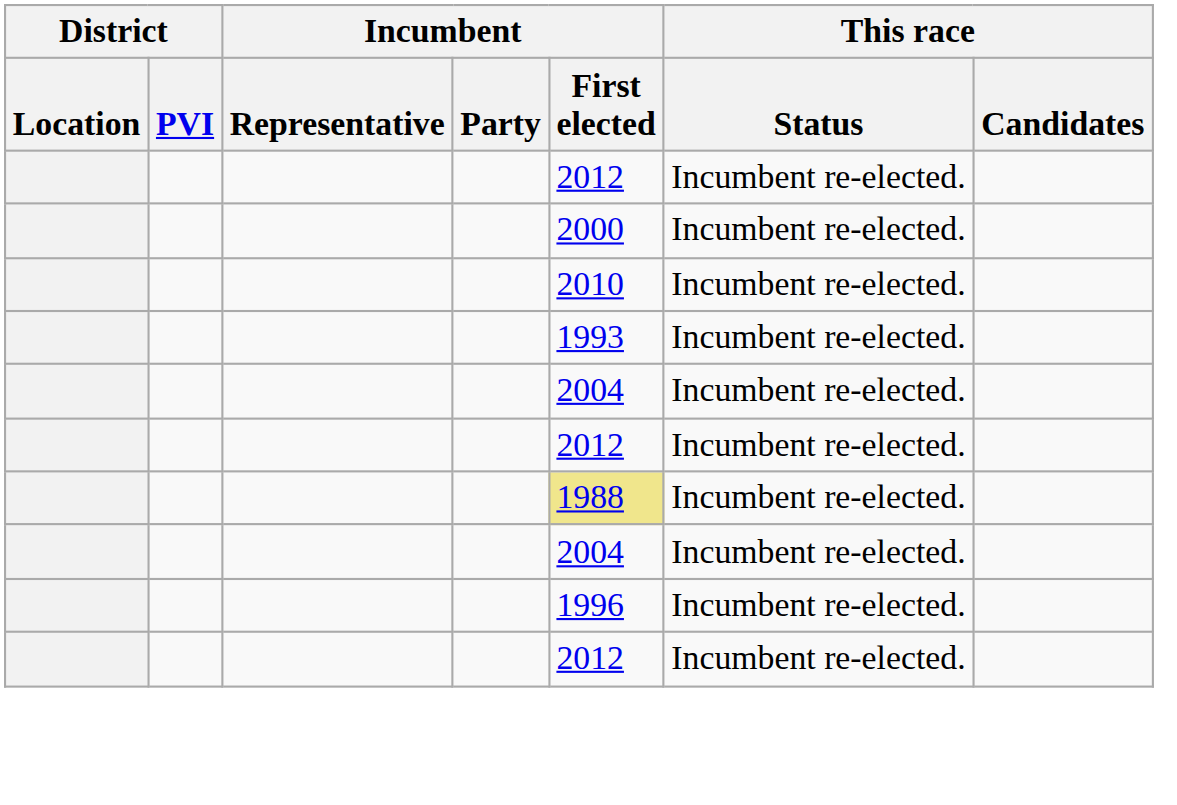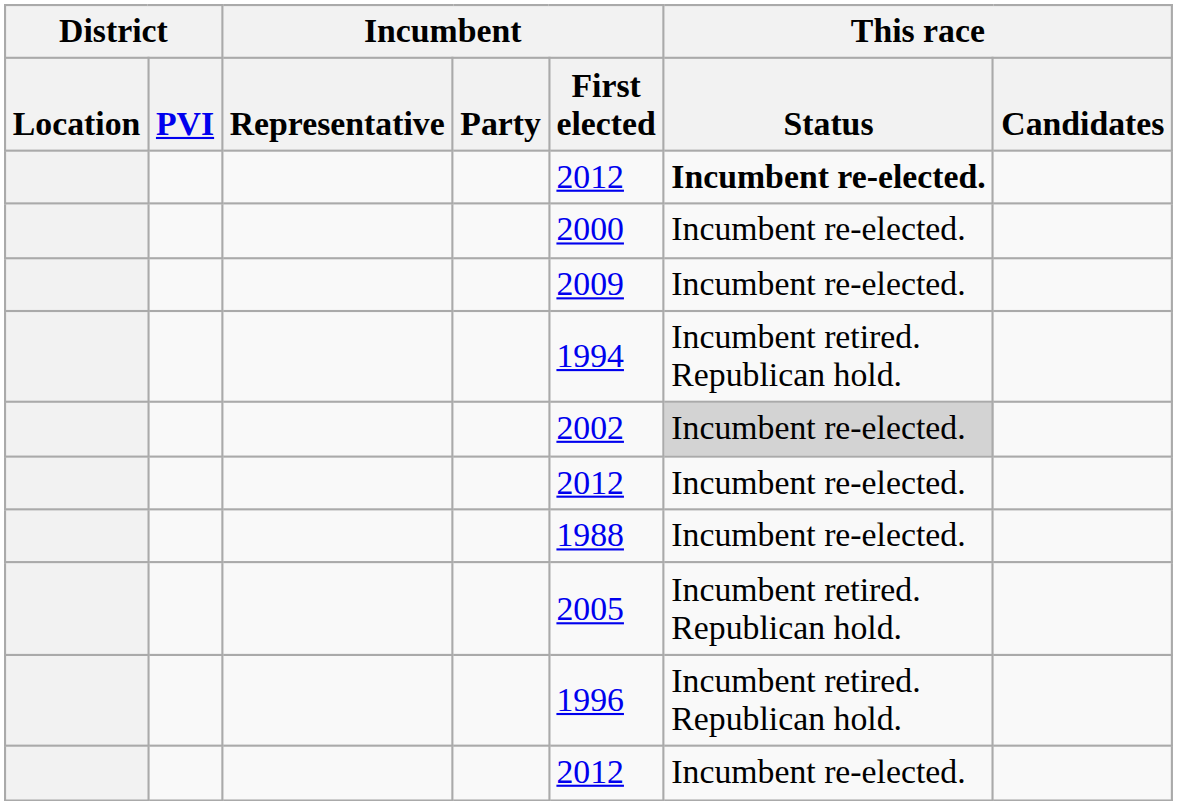(818, 176) normal -> (829, 176) bold
(590, 283) 2010 -> (590, 283) 2009
(590, 336) 1993 -> (590, 355) 1994
(818, 336) Incumbent re-elected. -> (796, 355) Incumbent retired. Republican hold.
(590, 390) 2004 -> (590, 428) 2002
(818, 390) no background -> (818, 428) lightgrey background
(590, 497) khaki background -> (590, 535) no background
(590, 551) 2004 -> (590, 608) 2005
(818, 551) Incumbent re-elected. -> (796, 608) Incumbent retired. Republican hold.
(818, 604) Incumbent re-elected. -> (796, 699) Incumbent retired. Republican hold.
